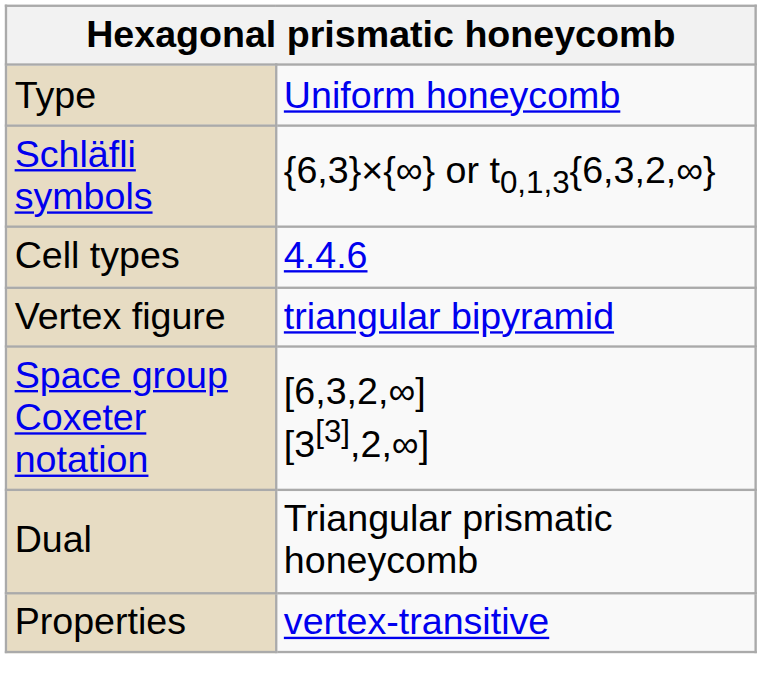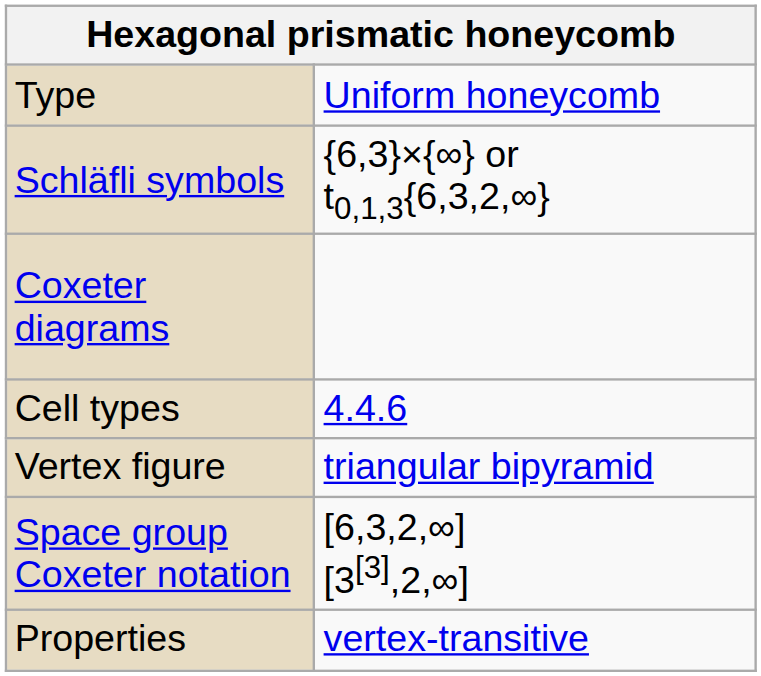+ row: (92, 305)
- row: (53, 540)
